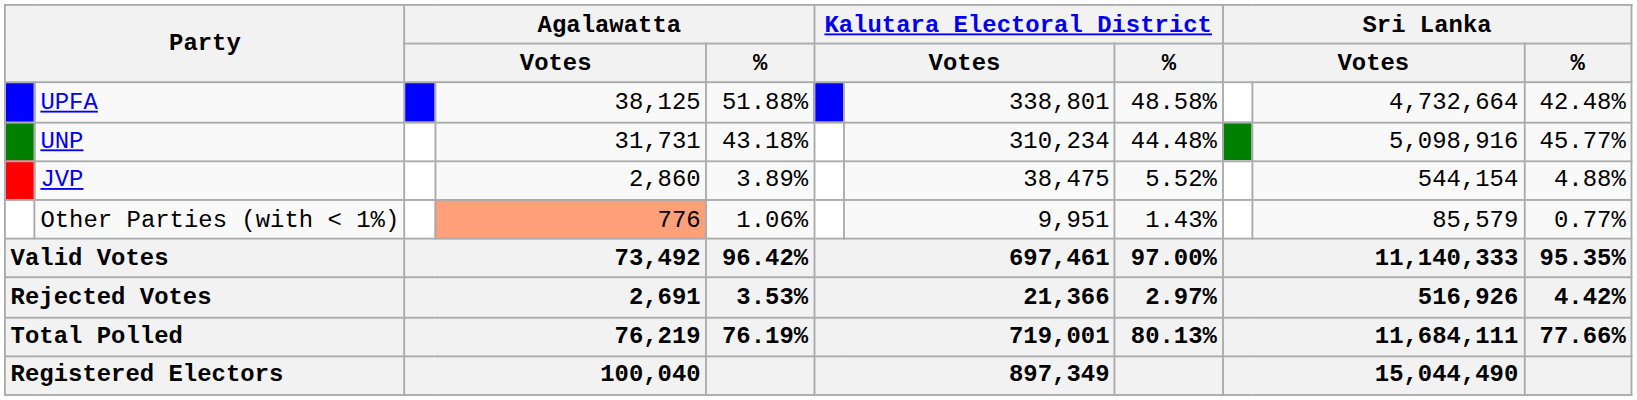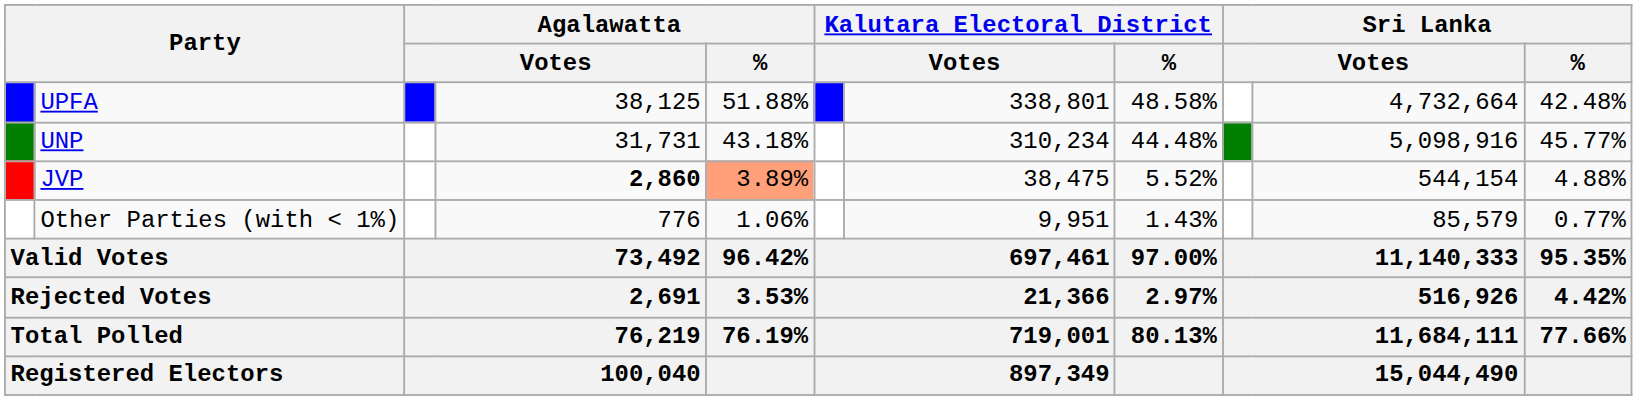(665, 180) normal -> (665, 180) bold
(772, 180) no background -> (772, 180) lightsalmon background
(679, 219) lightsalmon background -> (679, 219) no background
